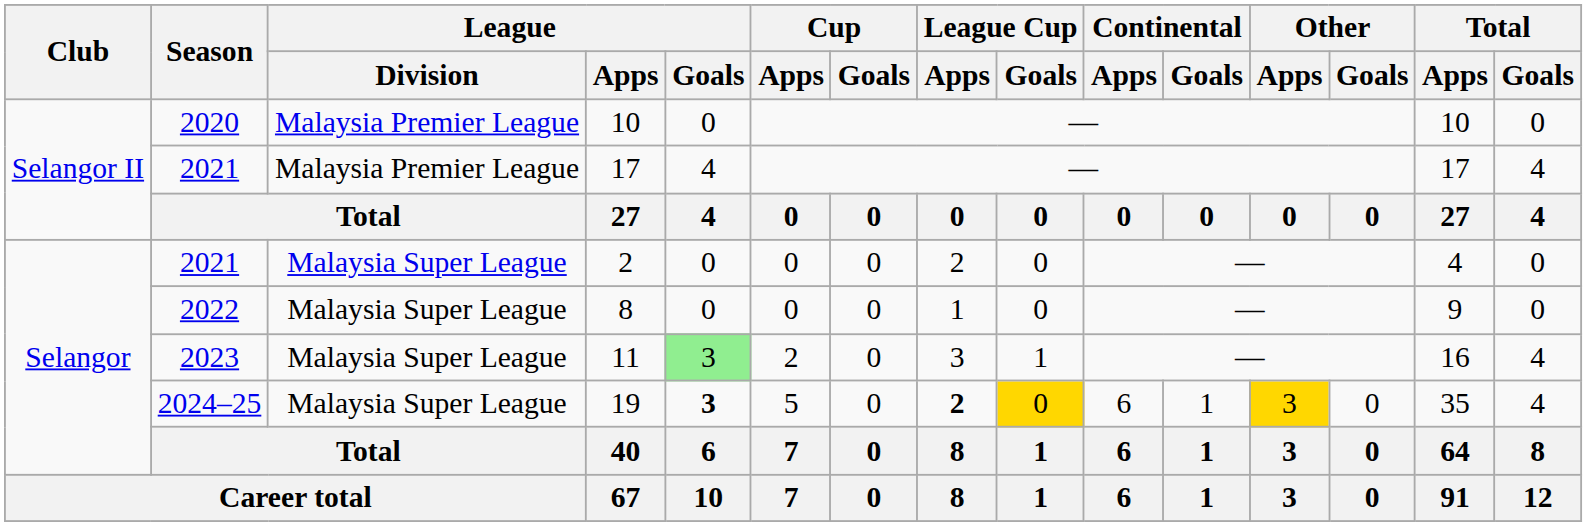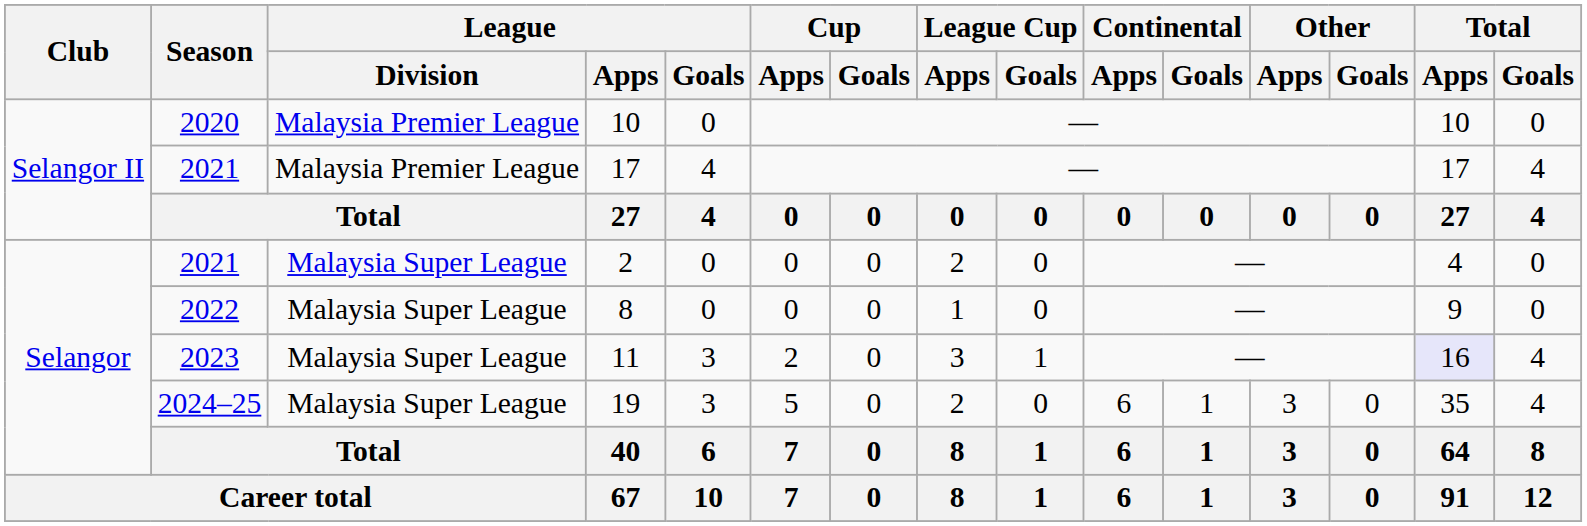(708, 356) lightgreen background -> (708, 356) no background
(1455, 356) no background -> (1455, 356) lavender background
(708, 403) bold -> (708, 403) normal
(957, 403) bold -> (957, 403) normal
(1041, 403) gold background -> (1041, 403) no background
(1289, 403) gold background -> (1289, 403) no background
